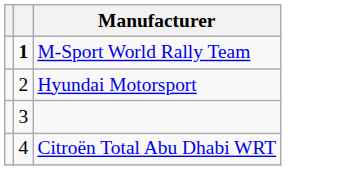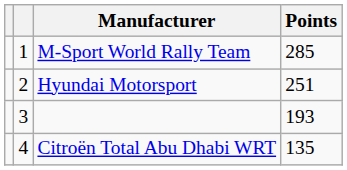+ column: (311, 20)
(23, 52) bold -> (23, 52) normal
